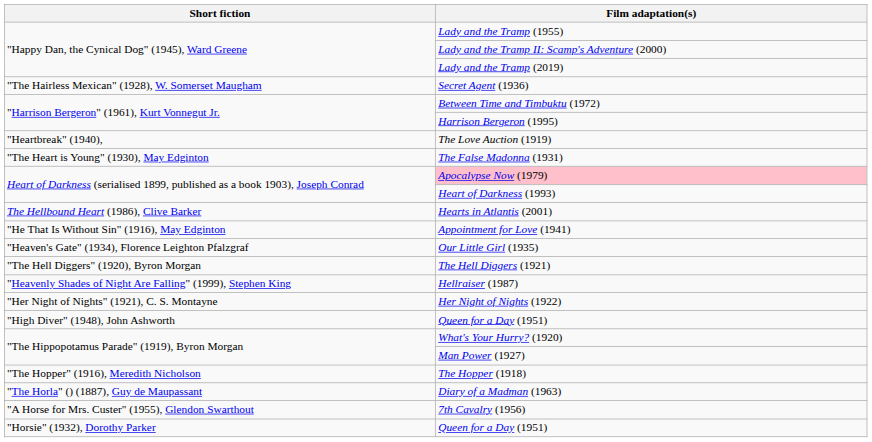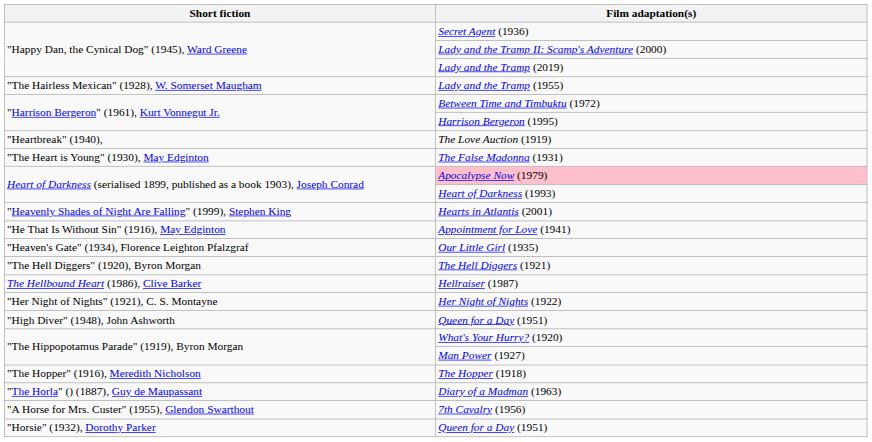(501, 31) Lady and the Tramp (1955) -> (483, 31) Secret Agent (1936)
(483, 85) Secret Agent (1936) -> (501, 85) Lady and the Tramp (1955)
(104, 211) The Hellbound Heart (1986), Clive Barker -> (149, 211) "Heavenly Shades of Night Are Falling" (1999), Stephen King
(149, 283) "Heavenly Shades of Night Are Falling" (1999), Stephen King -> (104, 283) The Hellbound Heart (1986), Clive Barker
